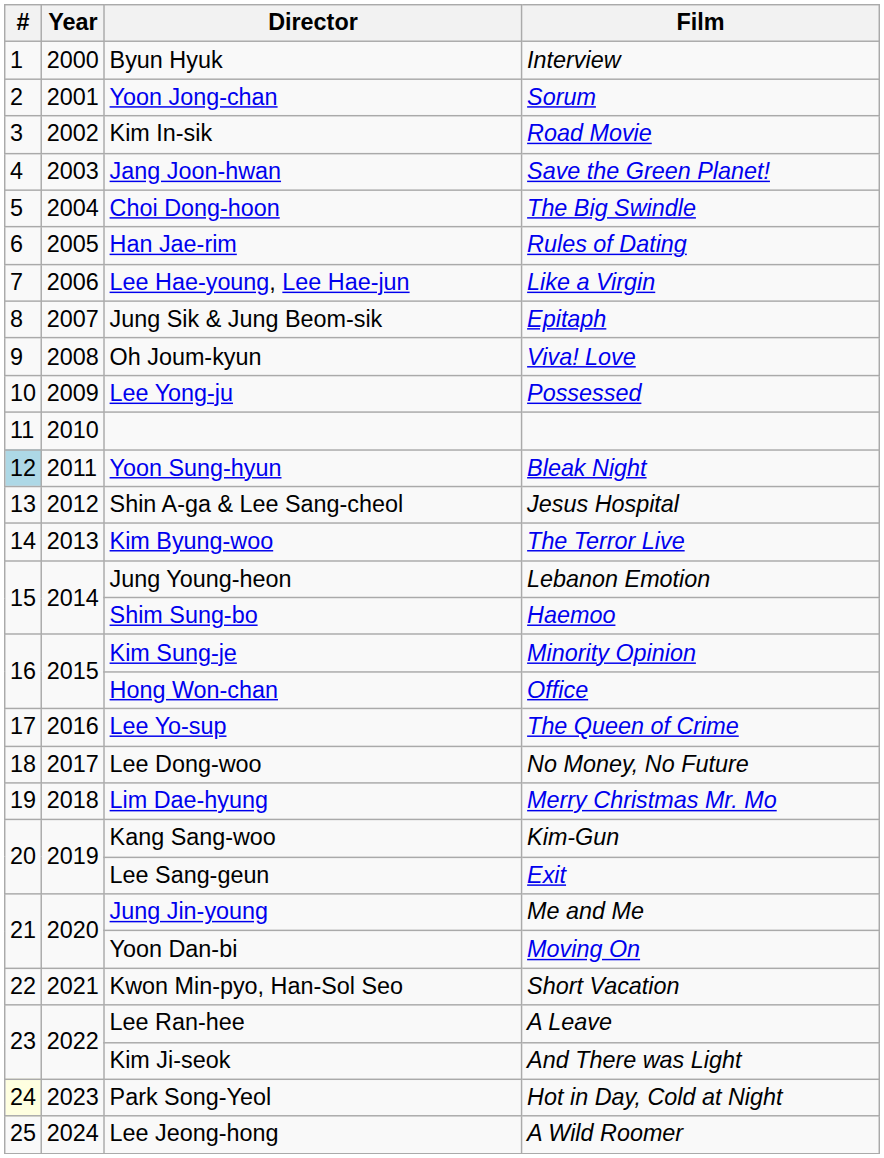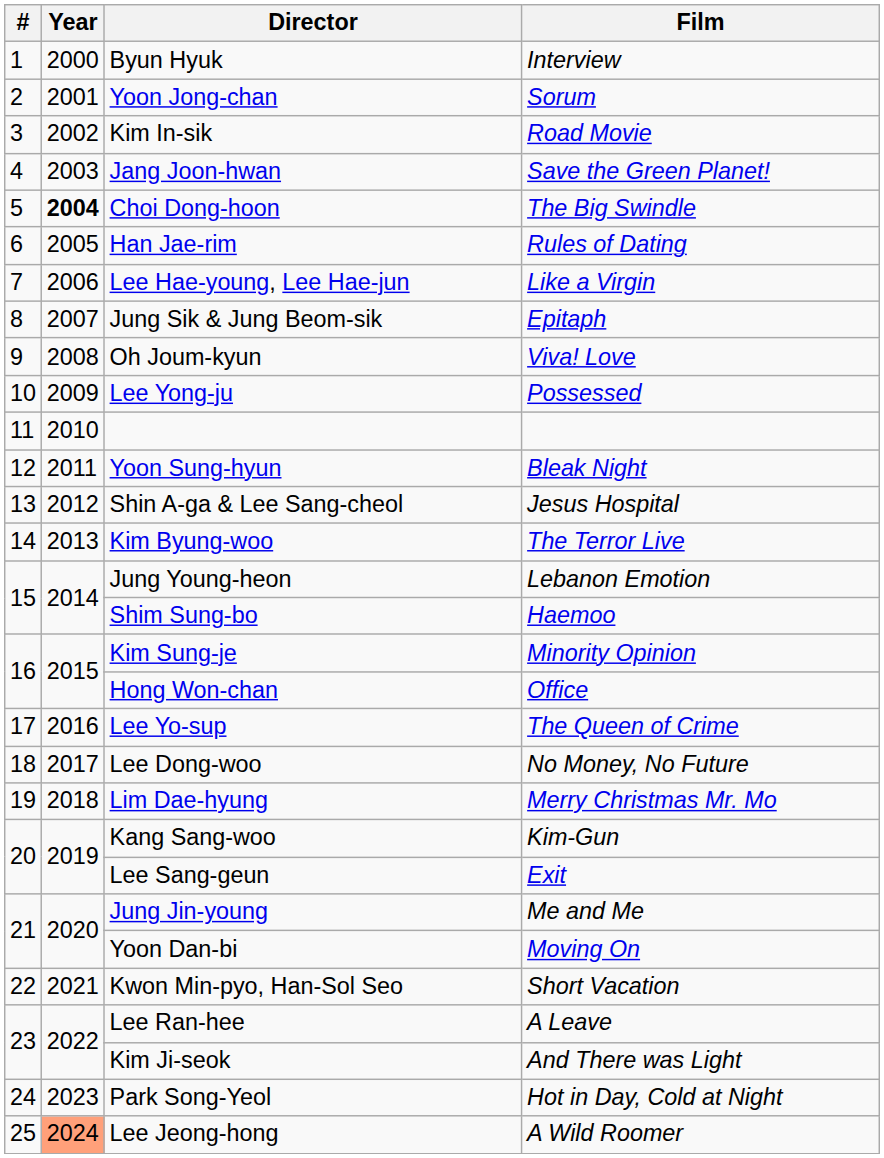(73, 208) normal -> (73, 208) bold
(23, 467) lightblue background -> (23, 467) no background
(23, 1097) lightyellow background -> (23, 1097) no background
(73, 1134) no background -> (73, 1134) lightsalmon background
